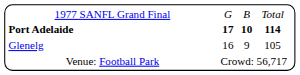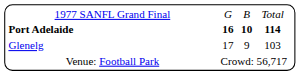(228, 30) 17 -> (228, 30) 16
(228, 45) 16 -> (228, 45) 17
(273, 45) 105 -> (273, 45) 103
